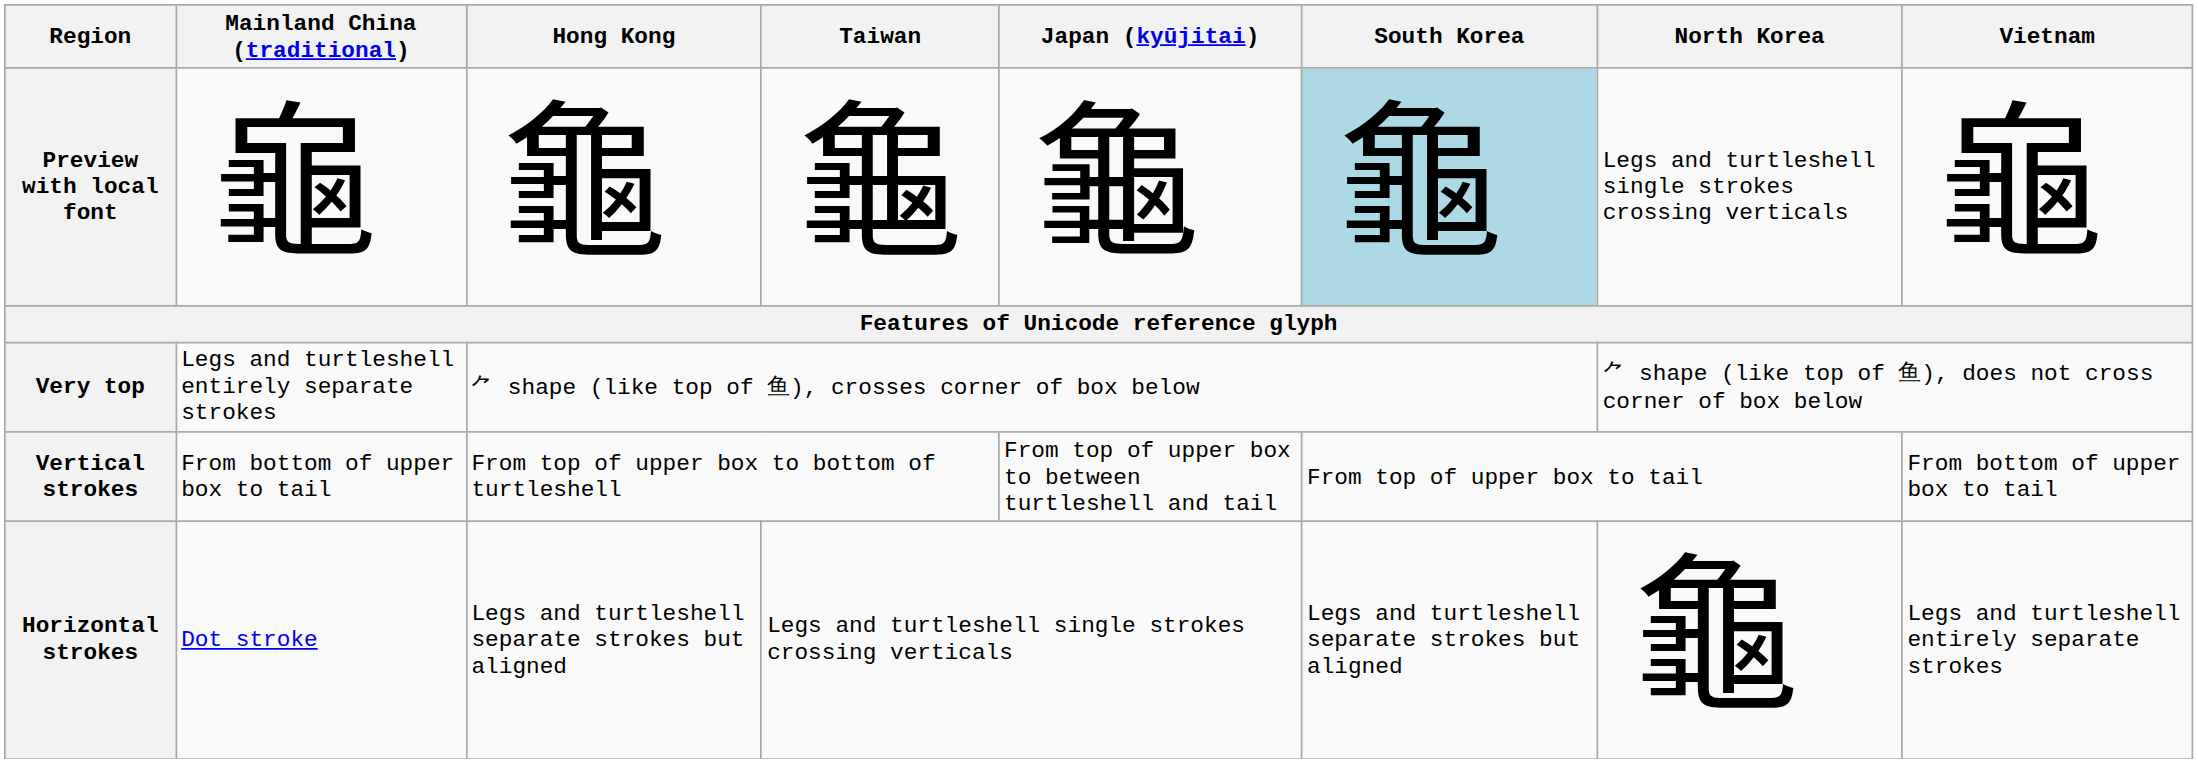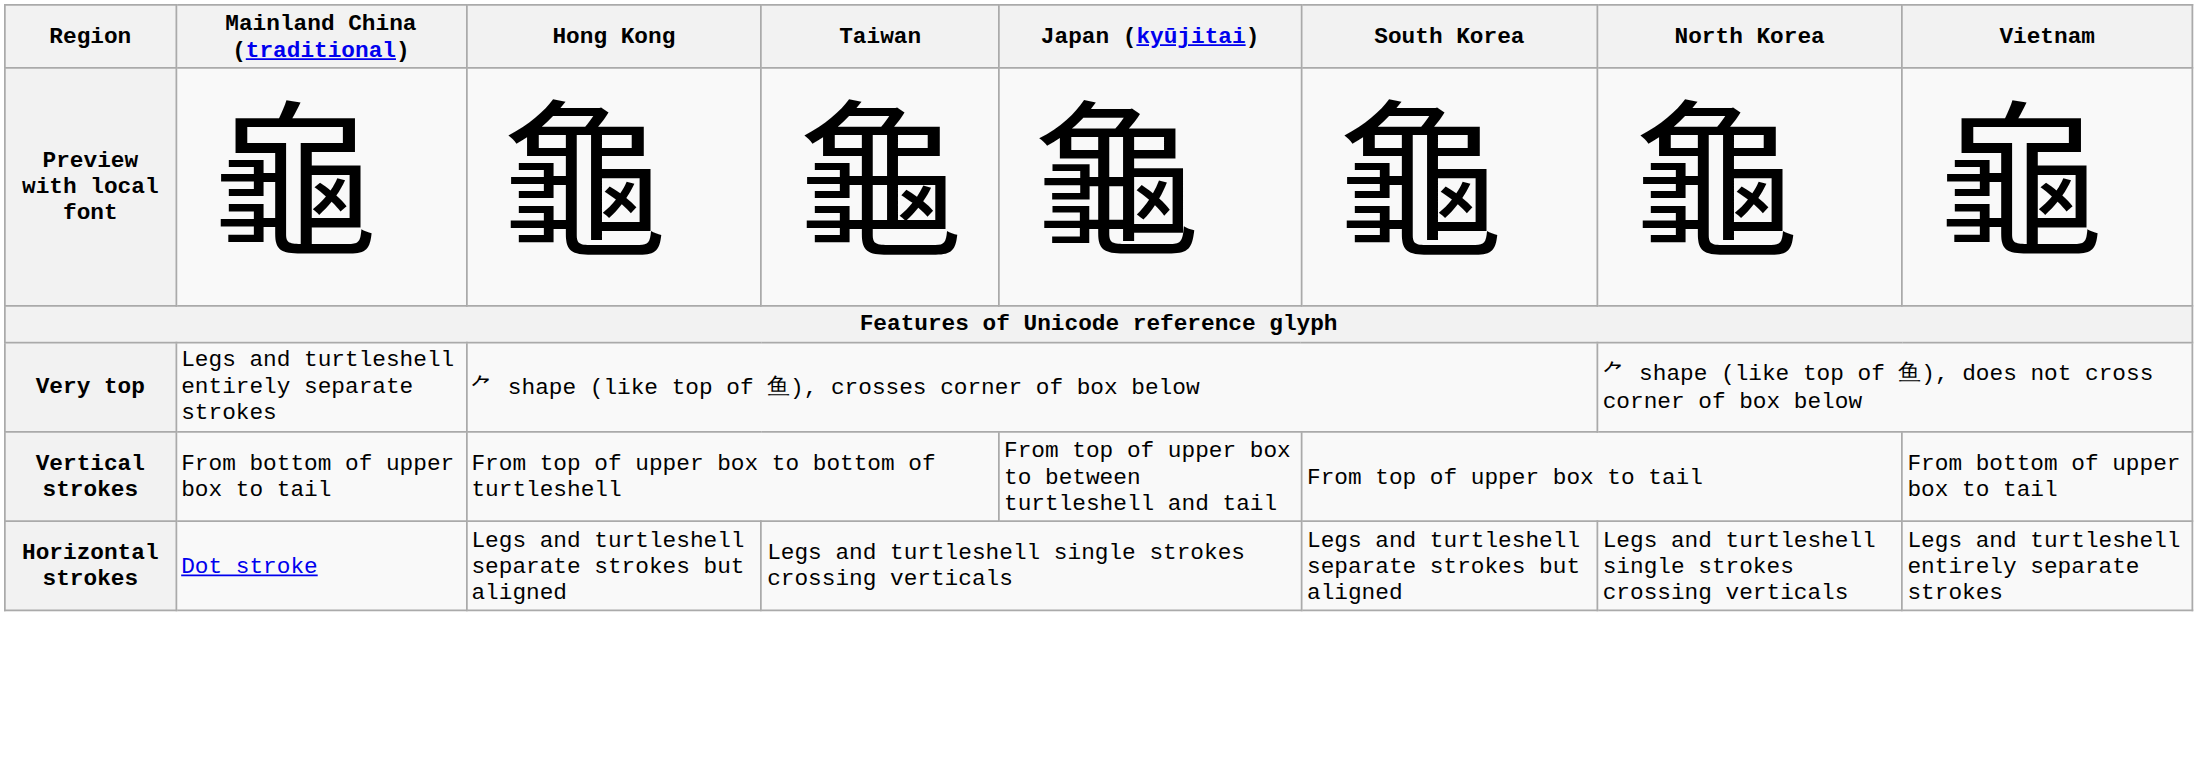(1420, 186) lightblue background -> (1420, 186) no background
(1739, 187) Legs and turtleshell single strokes crossing verticals -> (1716, 186) 龜
(1716, 639) 龜 -> (1739, 566) Legs and turtleshell single strokes crossing verticals
